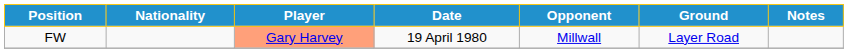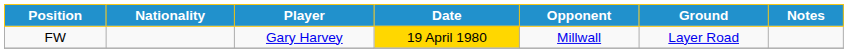(304, 37) lightsalmon background -> (304, 37) no background
(447, 37) no background -> (447, 37) gold background
